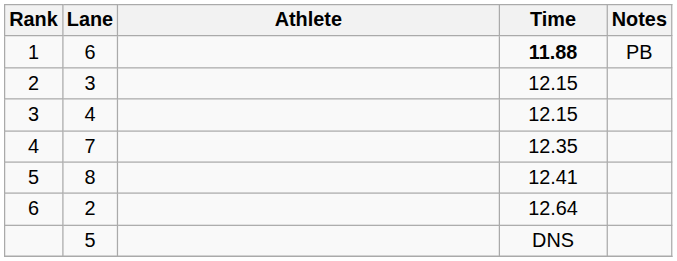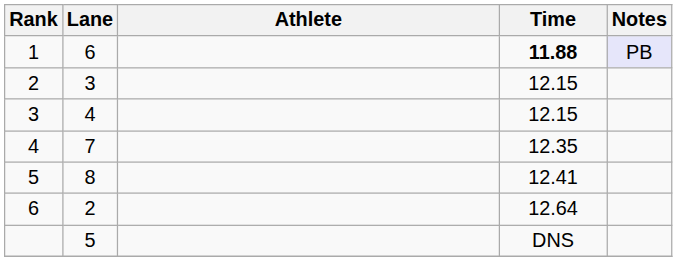(639, 51) no background -> (639, 51) lavender background
